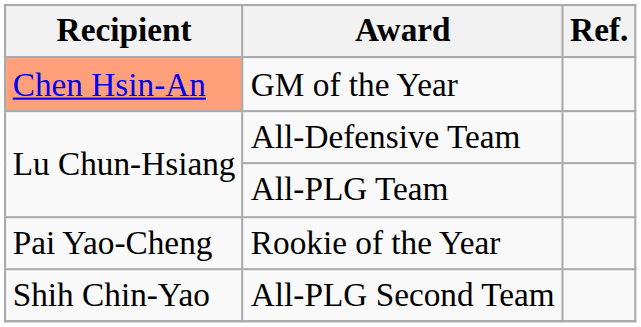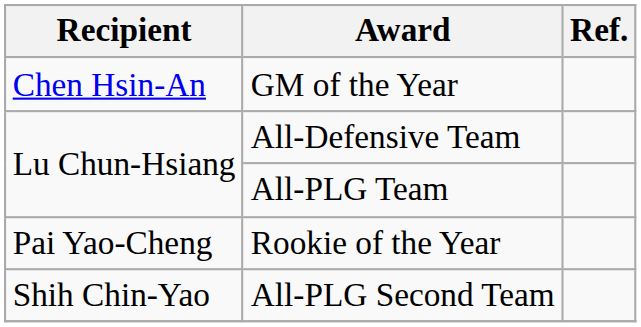(109, 83) lightsalmon background -> (109, 83) no background
